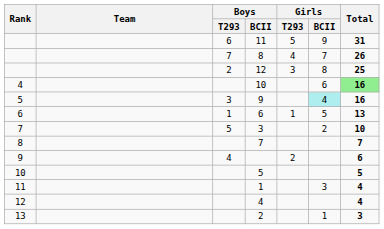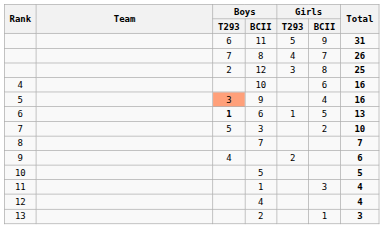(360, 85) lightgreen background -> (360, 85) no background
(229, 99) no background -> (229, 99) lightsalmon background
(325, 99) paleturquoise background -> (325, 99) no background
(229, 114) normal -> (229, 114) bold
